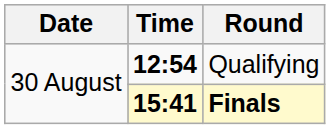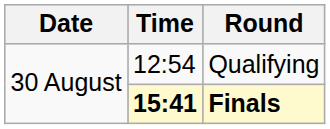(165, 63) bold -> (164, 63) normal
